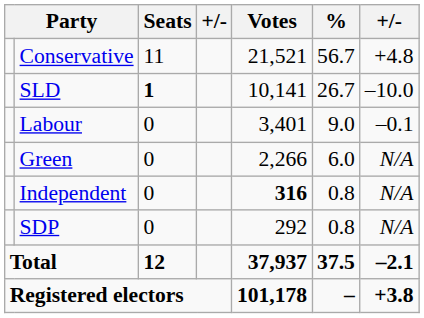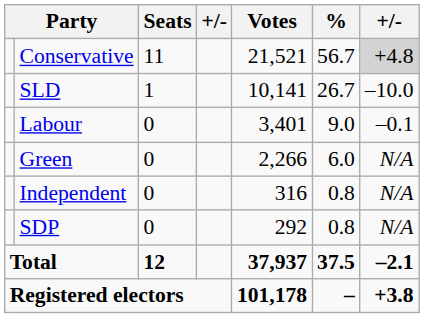(394, 55) no background -> (394, 55) lightgrey background
(149, 90) bold -> (149, 90) normal
(291, 192) bold -> (291, 192) normal
